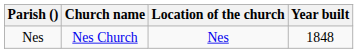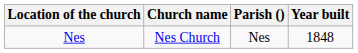columns swapped: (33, 15) <-> (218, 15)
